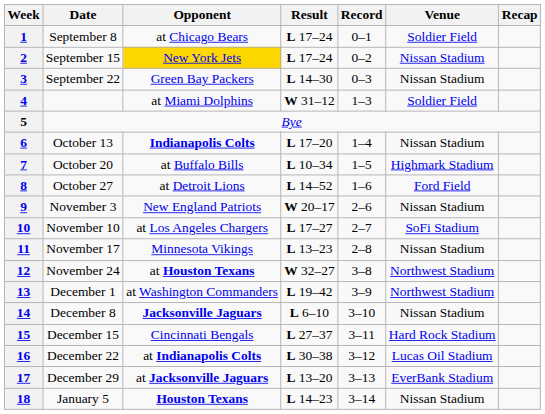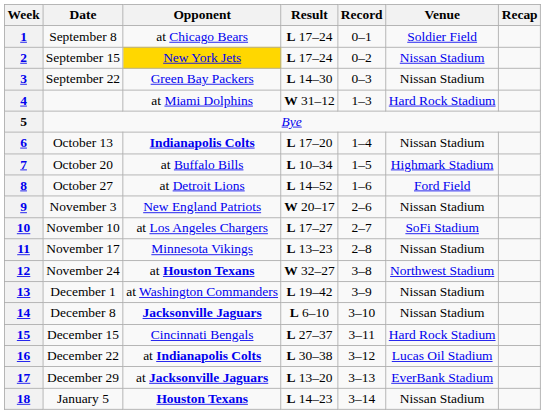(442, 100) Soldier Field -> (442, 100) Hard Rock Stadium
(442, 292) Northwest Stadium -> (442, 292) Nissan Stadium
